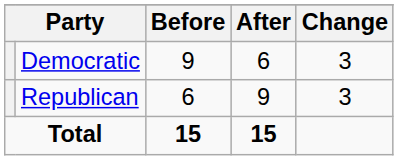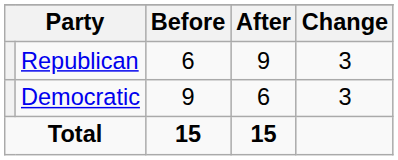rows swapped: (80, 60) <-> (80, 97)
